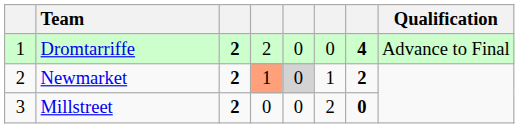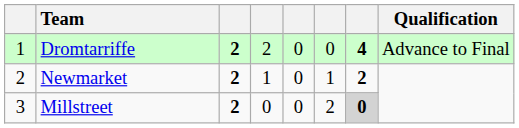(267, 78) lightsalmon background -> (267, 78) no background
(298, 78) lightgrey background -> (298, 78) no background
(362, 107) no background -> (362, 107) lightgrey background
